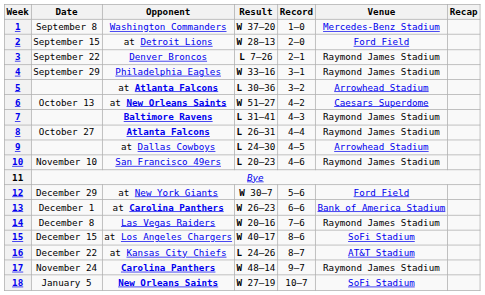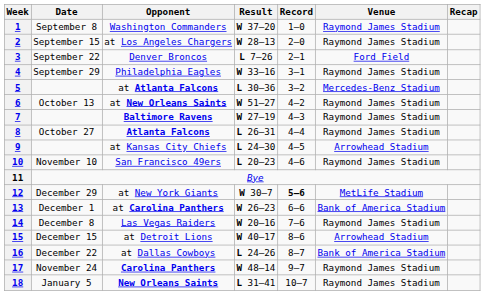(381, 27) Mercedes-Benz Stadium -> (381, 27) Raymond James Stadium
(168, 42) at Detroit Lions -> (168, 42) at Los Angeles Chargers
(381, 42) Ford Field -> (381, 42) Raymond James Stadium
(381, 57) Raymond James Stadium -> (381, 57) Ford Field
(381, 87) Arrowhead Stadium -> (381, 87) Mercedes-Benz Stadium
(381, 102) Caesars Superdome -> (381, 102) Raymond James Stadium
(256, 117) L 31–41 -> (256, 117) W 27–19
(168, 147) at Dallas Cowboys -> (168, 147) at Kansas City Chiefs
(296, 192) normal -> (296, 192) bold
(381, 192) Ford Field -> (381, 192) MetLife Stadium
(168, 238) at Los Angeles Chargers -> (168, 238) at Detroit Lions
(381, 238) SoFi Stadium -> (381, 238) Arrowhead Stadium
(168, 253) at Kansas City Chiefs -> (168, 253) at Dallas Cowboys
(381, 253) AT&T Stadium -> (381, 253) Bank of America Stadium
(256, 283) W 27–19 -> (256, 283) L 31–41
(381, 283) SoFi Stadium -> (381, 283) Raymond James Stadium
